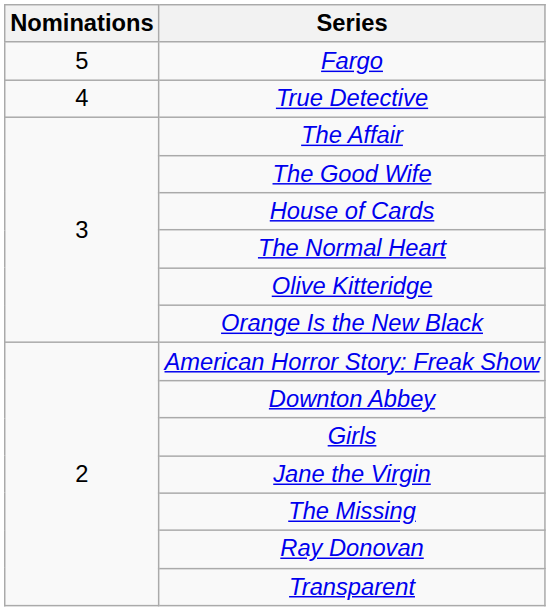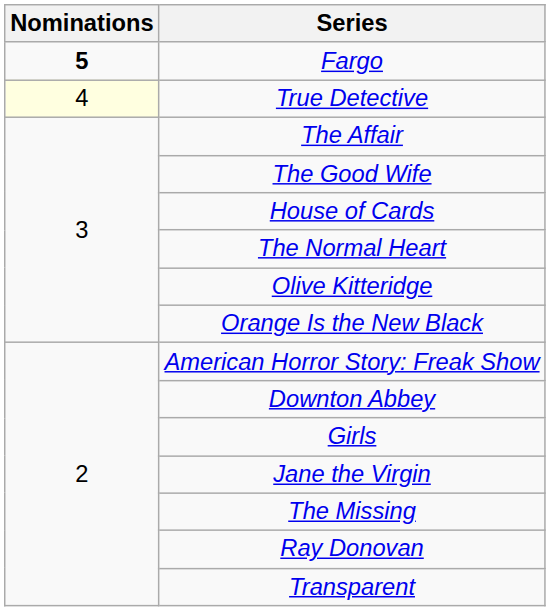(82, 60) normal -> (82, 60) bold
(82, 98) no background -> (82, 98) lightyellow background
